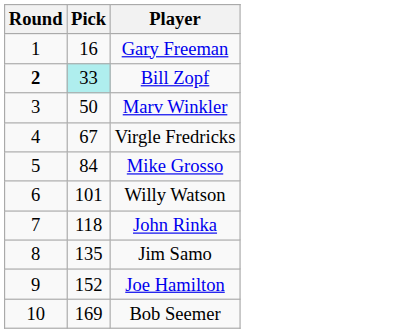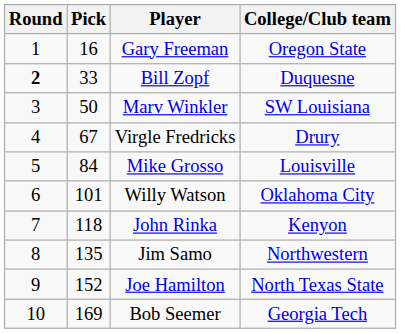+ column: (317, 19)
(89, 78) paleturquoise background -> (89, 78) no background
